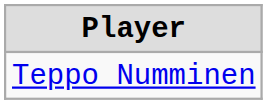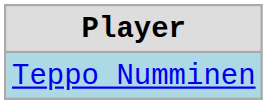(134, 76) no background -> (134, 76) lightblue background
